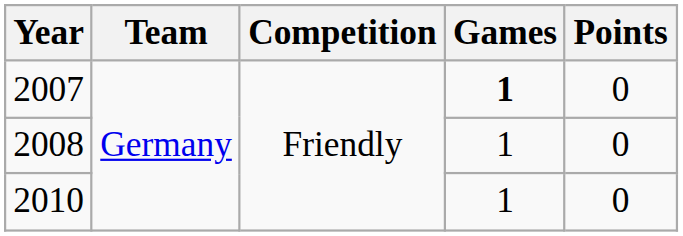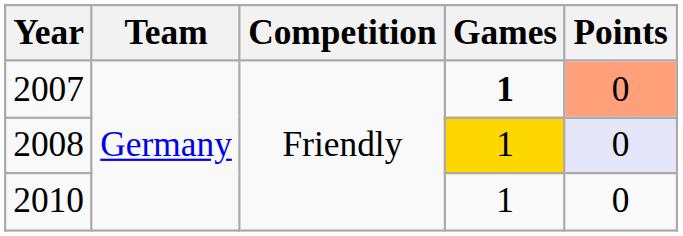(621, 88) no background -> (621, 88) lightsalmon background
(505, 144) no background -> (505, 144) gold background
(621, 144) no background -> (621, 144) lavender background
